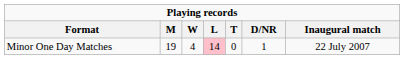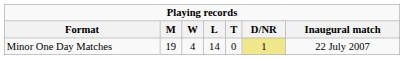(214, 46) pink background -> (214, 46) no background
(264, 46) no background -> (264, 46) khaki background
